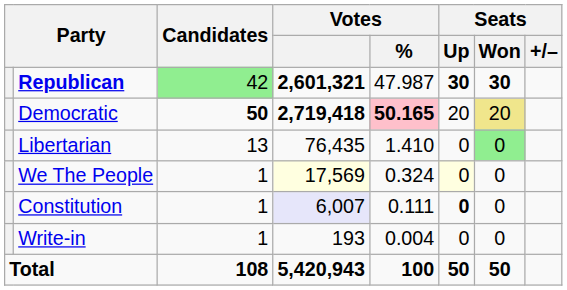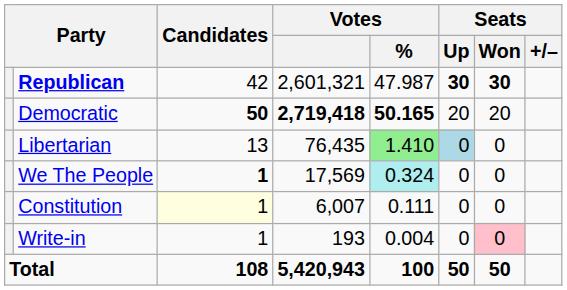(257, 82) lightgreen background -> (257, 82) no background
(321, 82) bold -> (321, 82) normal
(404, 113) pink background -> (404, 113) no background
(500, 113) khaki background -> (500, 113) no background
(410, 144) no background -> (410, 144) lightgreen background
(464, 144) no background -> (464, 144) lightblue background
(500, 144) lightgreen background -> (500, 144) no background
(263, 176) normal -> (263, 176) bold
(335, 176) lightyellow background -> (335, 176) no background
(410, 176) no background -> (410, 176) paleturquoise background
(464, 176) lightyellow background -> (464, 176) no background
(263, 207) no background -> (263, 207) lightyellow background
(340, 207) lavender background -> (340, 207) no background
(464, 207) bold -> (464, 207) normal
(500, 238) no background -> (500, 238) pink background
